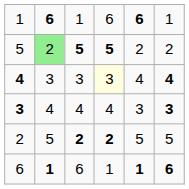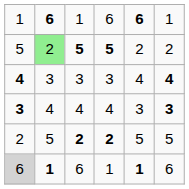(109, 79) lightyellow background -> (109, 79) no background
(20, 169) no background -> (20, 169) lightgrey background
(169, 169) bold -> (169, 169) normal
